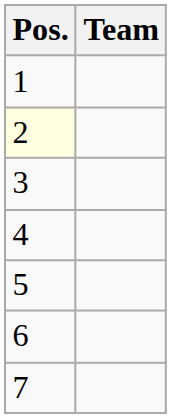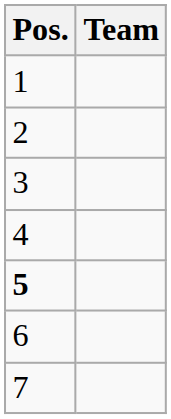(20, 132) lightyellow background -> (20, 132) no background
(20, 285) normal -> (20, 285) bold
